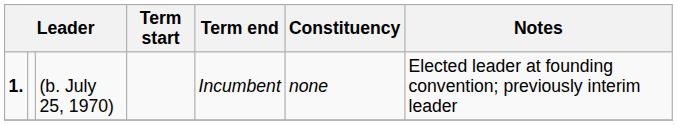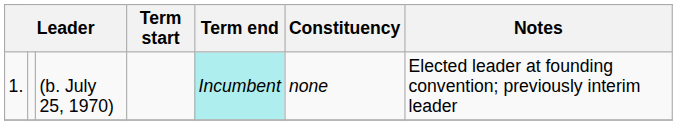(16, 85) bold -> (16, 85) normal
(240, 85) no background -> (240, 85) paleturquoise background
